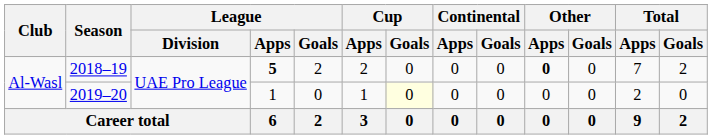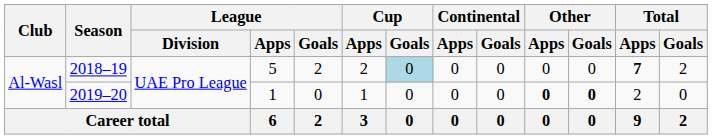(272, 69) bold -> (272, 69) normal
(409, 69) no background -> (409, 69) lightblue background
(546, 69) bold -> (546, 69) normal
(637, 69) normal -> (637, 69) bold
(409, 95) lightyellow background -> (409, 95) no background
(546, 95) normal -> (546, 95) bold
(592, 95) normal -> (592, 95) bold
